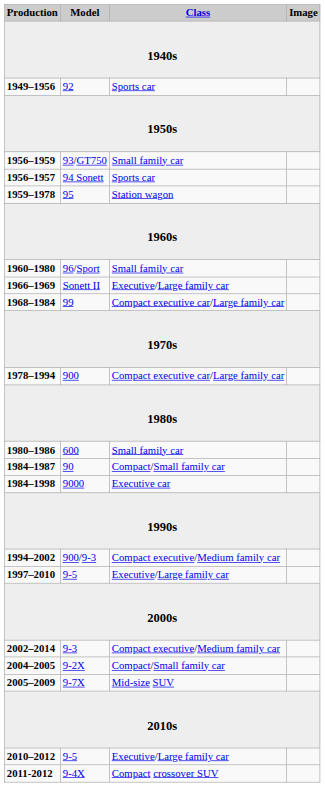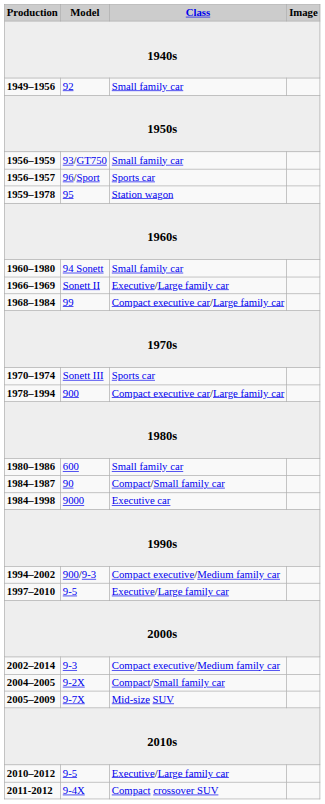(133, 86) Sports car -> (148, 86) Small family car
(83, 177) 94 Sonett -> (81, 177) 96/Sport
(81, 268) 96/Sport -> (83, 268) 94 Sonett
+ row: (31, 376)
